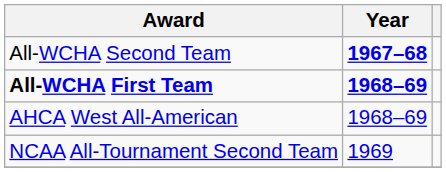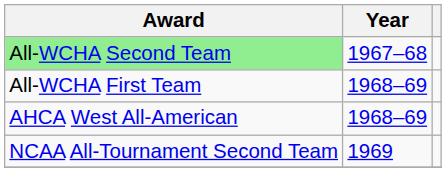(120, 53) no background -> (120, 53) lightgreen background
(387, 53) bold -> (387, 53) normal
(111, 85) bold -> (105, 85) normal
(387, 85) bold -> (387, 85) normal
